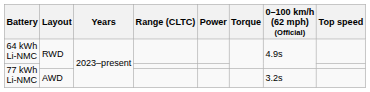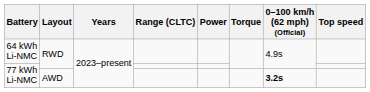(274, 79) normal -> (274, 79) bold
